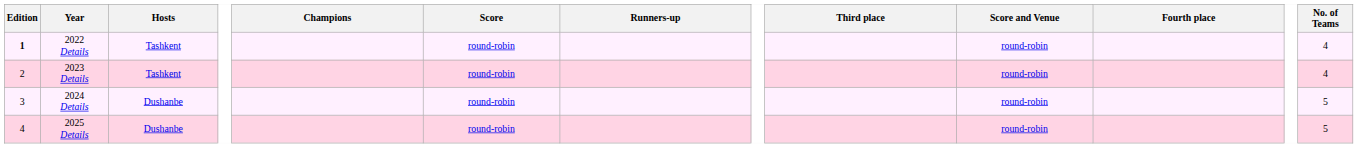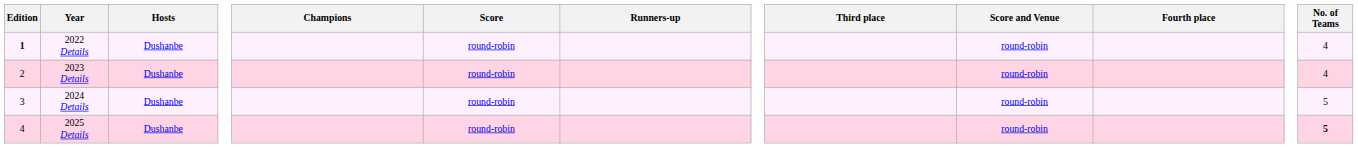(163, 46) Tashkent -> (163, 46) Dushanbe
(163, 74) Tashkent -> (163, 74) Dushanbe
(1325, 129) normal -> (1325, 129) bold
